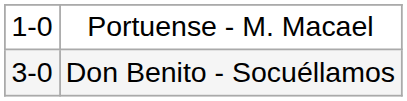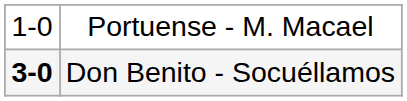(32, 72) normal -> (32, 72) bold
